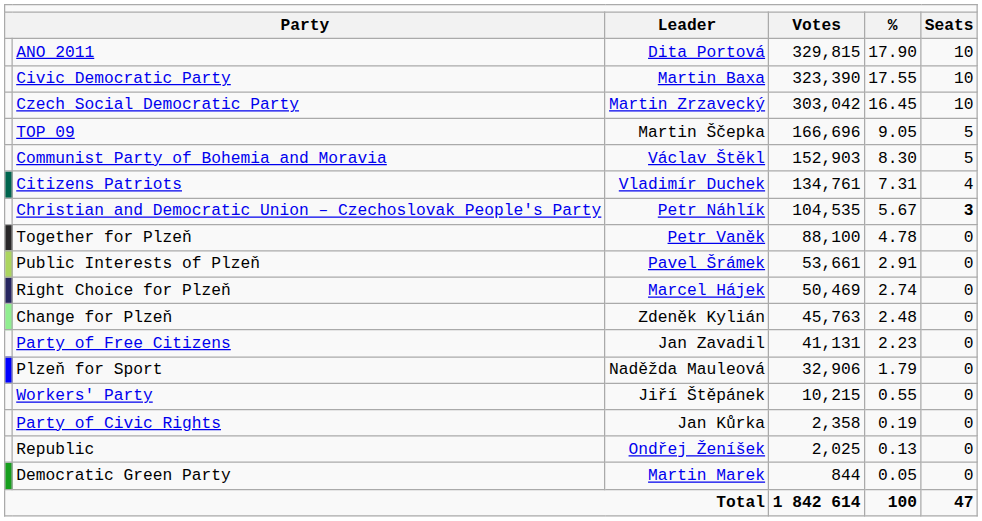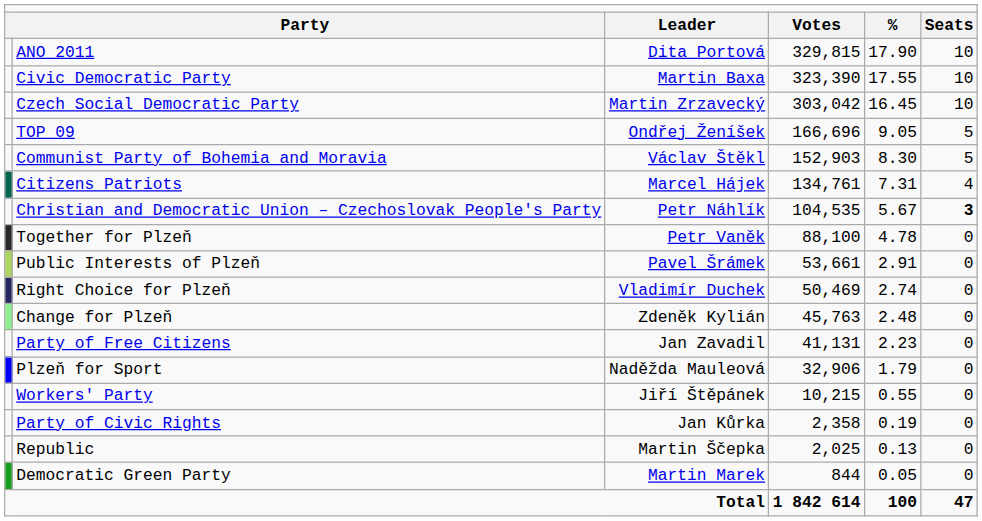(702, 132) Martin Ščepka -> (697, 132) Ondřej Ženíšek
(692, 185) Vladimír Duchek -> (707, 185) Marcel Hájek
(707, 290) Marcel Hájek -> (692, 290) Vladimír Duchek
(697, 449) Ondřej Ženíšek -> (702, 449) Martin Ščepka
